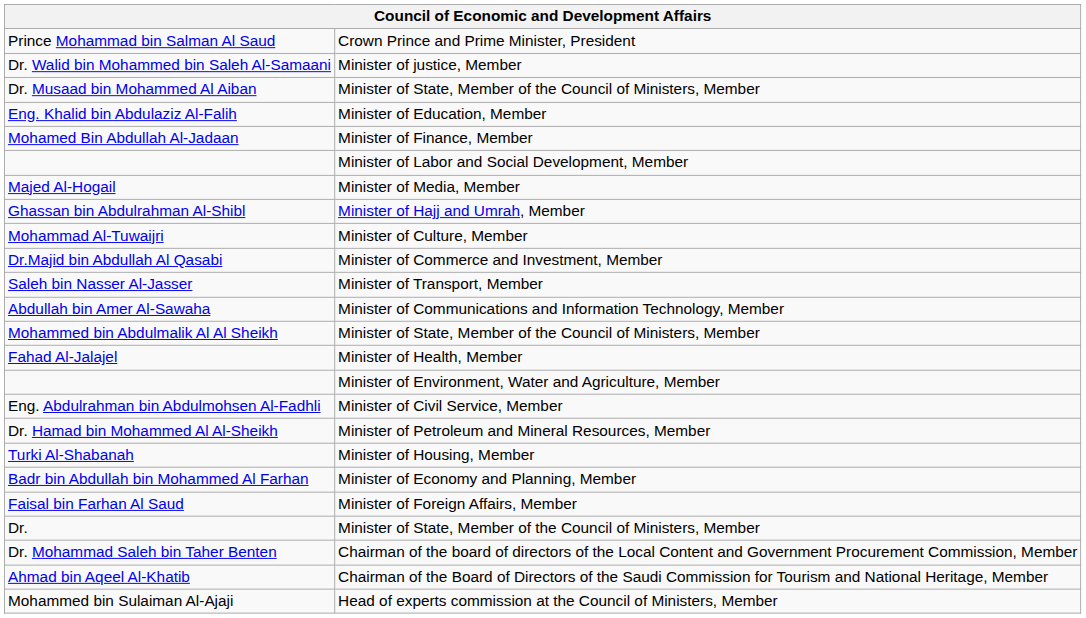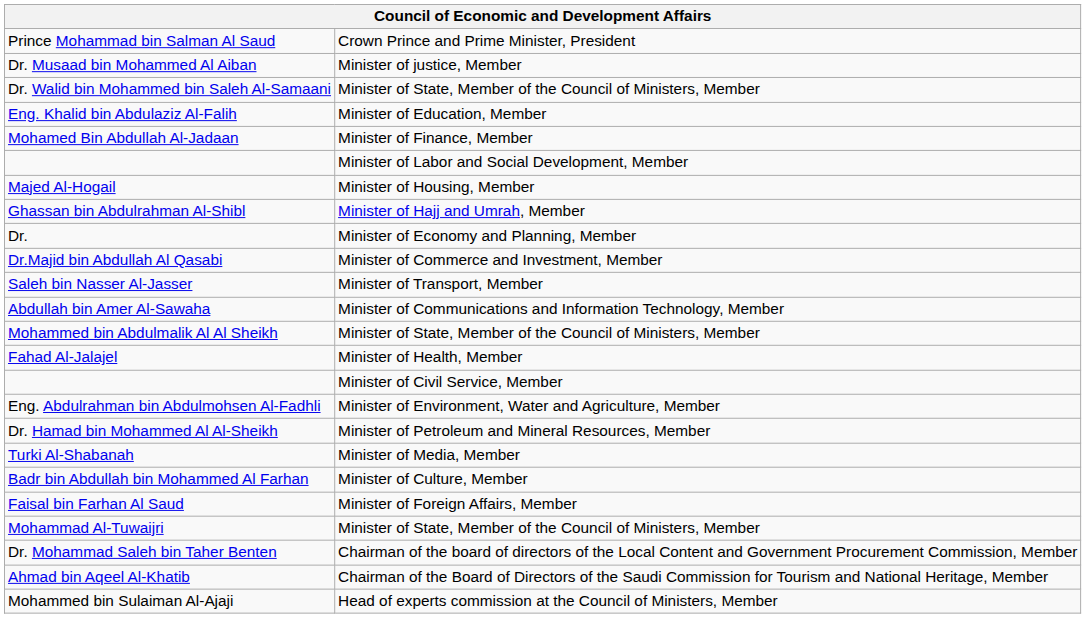(170, 65) Dr. Walid bin Mohammed bin Saleh Al-Samaani -> (132, 65) Dr. Musaad bin Mohammed Al Aiban
(132, 89) Dr. Musaad bin Mohammed Al Aiban -> (170, 89) Dr. Walid bin Mohammed bin Saleh Al-Samaani
(429, 187) Minister of Media, Member -> (436, 187) Minister of Housing, Member
(86, 235) Mohammad Al-Tuwaijri -> (18, 235) Dr.
(433, 235) Minister of Culture, Member -> (487, 235) Minister of Economy and Planning, Member
(529, 382) Minister of Environment, Water and Agriculture, Member -> (450, 382) Minister of Civil Service, Member
(450, 406) Minister of Civil Service, Member -> (529, 406) Minister of Environment, Water and Agriculture, Member
(436, 455) Minister of Housing, Member -> (429, 455) Minister of Media, Member
(487, 479) Minister of Economy and Planning, Member -> (433, 479) Minister of Culture, Member
(18, 528) Dr. -> (86, 528) Mohammad Al-Tuwaijri
